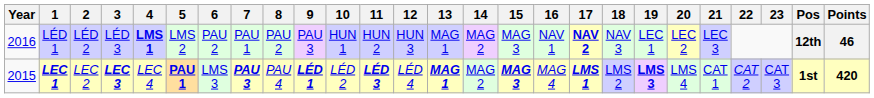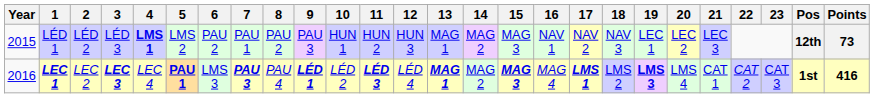(22, 41) 2016 -> (22, 41) 2015
(586, 41) bold -> (586, 41) normal
(847, 41) 46 -> (847, 41) 73
(22, 76) 2015 -> (22, 76) 2016
(847, 76) 420 -> (847, 76) 416
